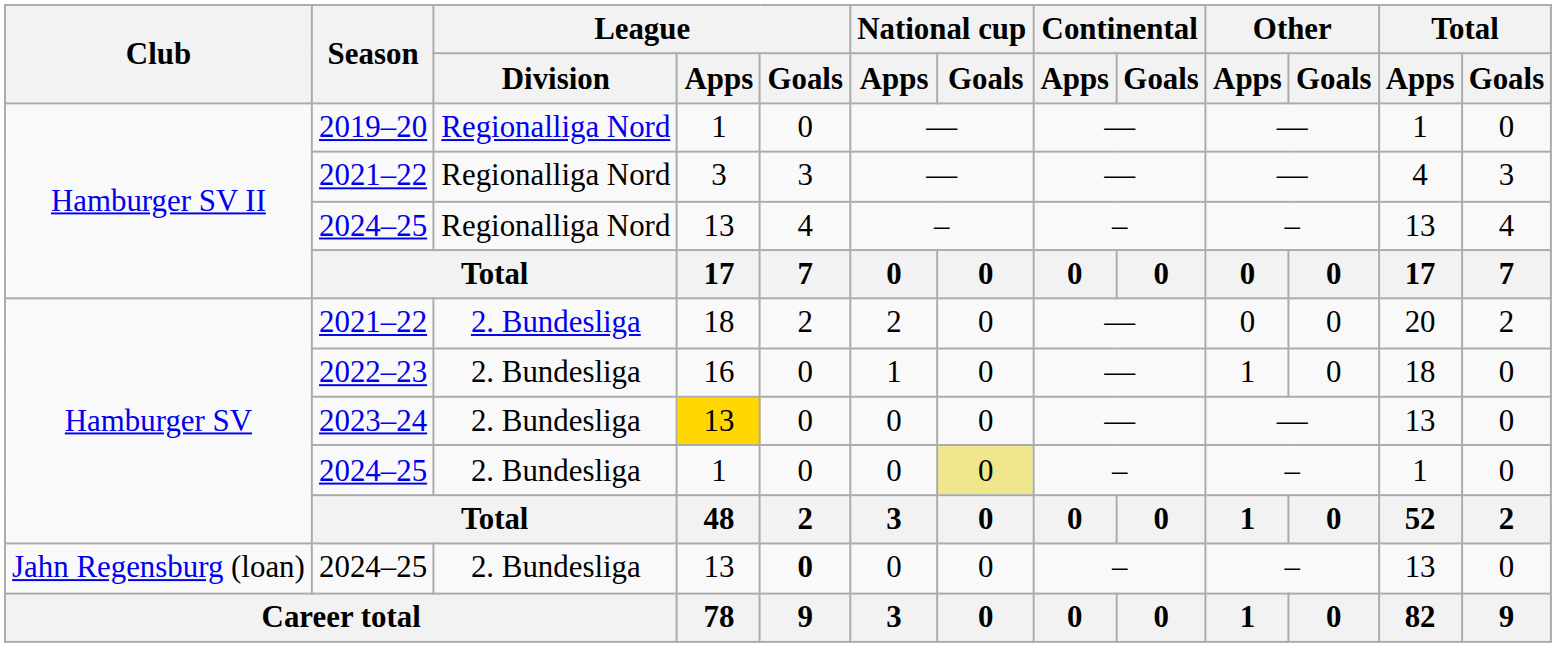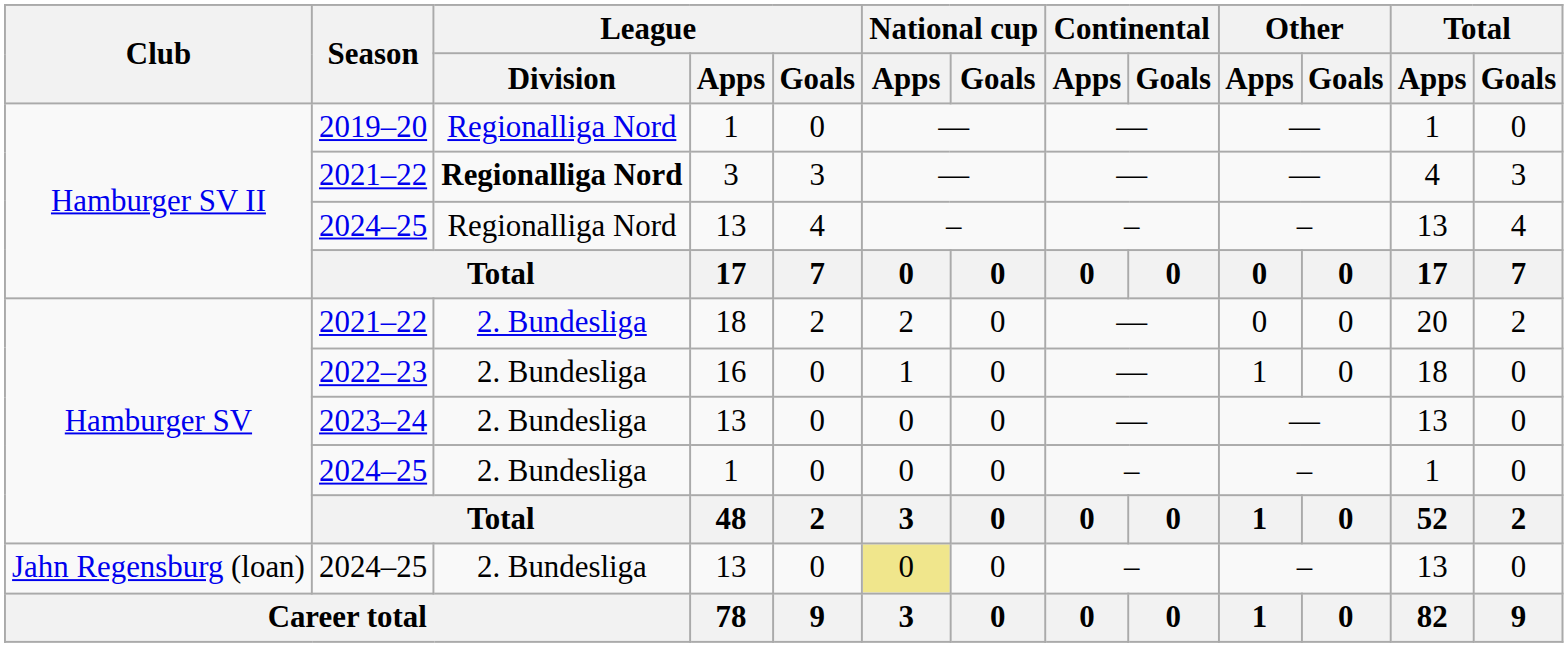(556, 175) normal -> (562, 175) bold
(719, 420) gold background -> (731, 420) no background
(986, 469) khaki background -> (998, 469) no background
(805, 567) bold -> (817, 567) normal
(894, 567) no background -> (906, 567) khaki background
